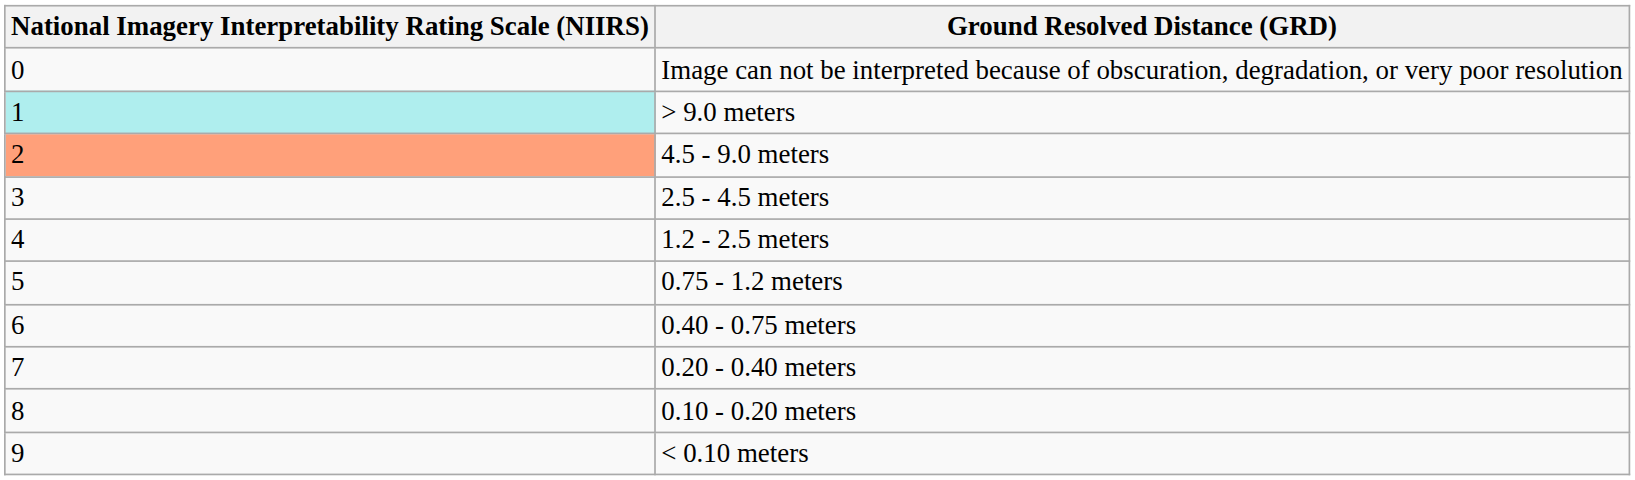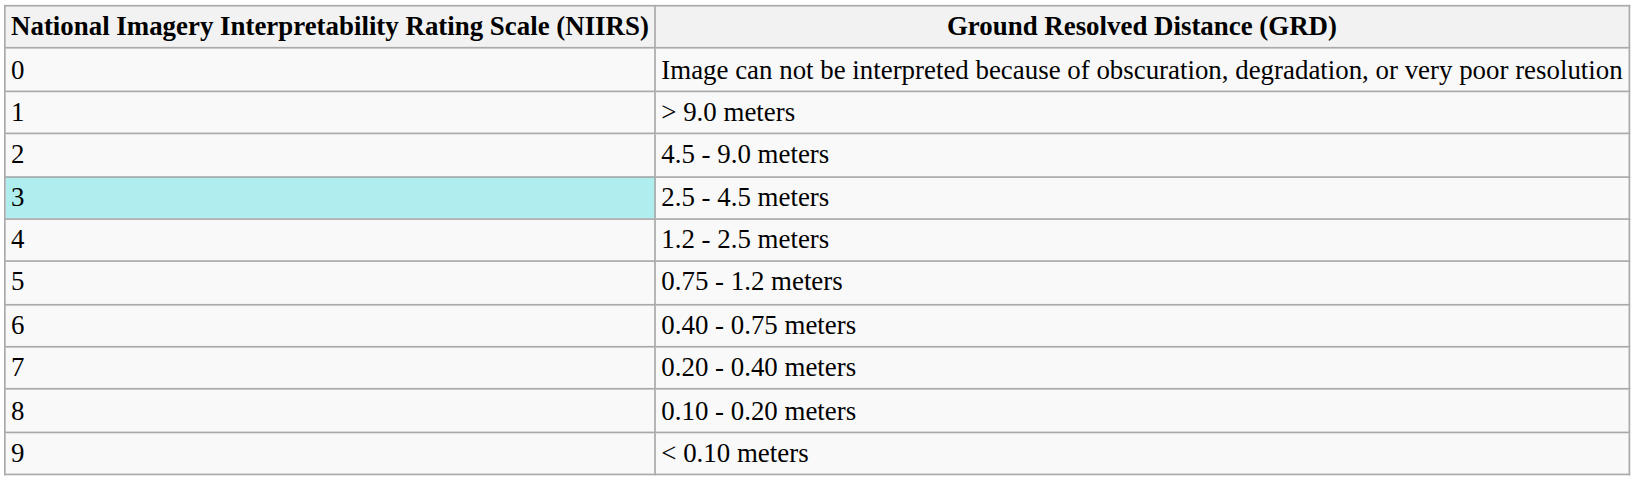(18, 111) paleturquoise background -> (18, 111) no background
(18, 154) lightsalmon background -> (18, 154) no background
(18, 197) no background -> (18, 197) paleturquoise background
